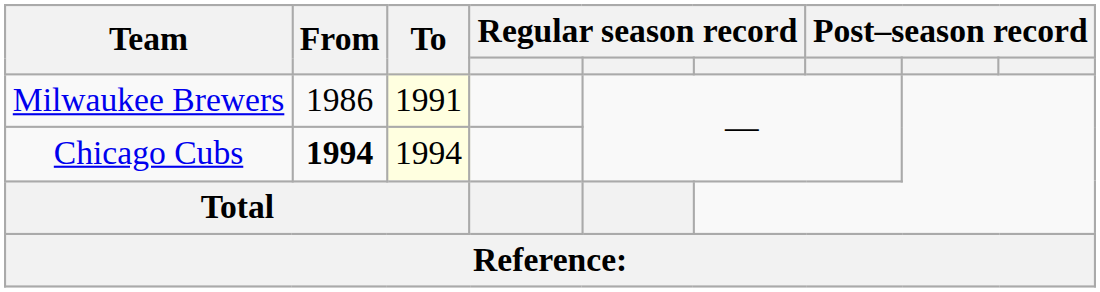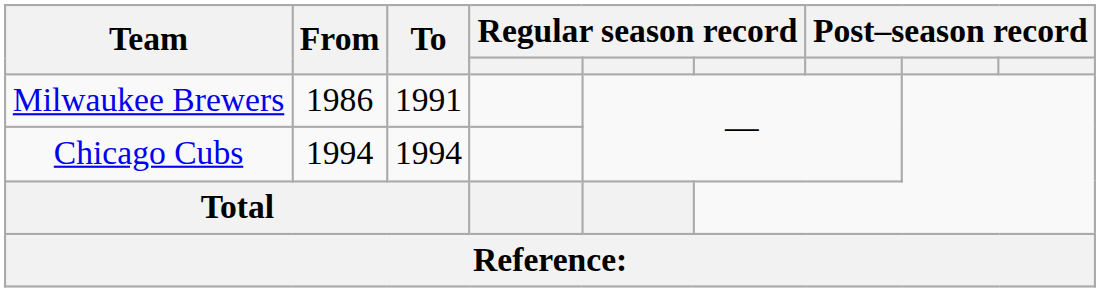(429, 99) lightyellow background -> (429, 99) no background
(340, 153) bold -> (340, 153) normal
(429, 153) lightyellow background -> (429, 153) no background
